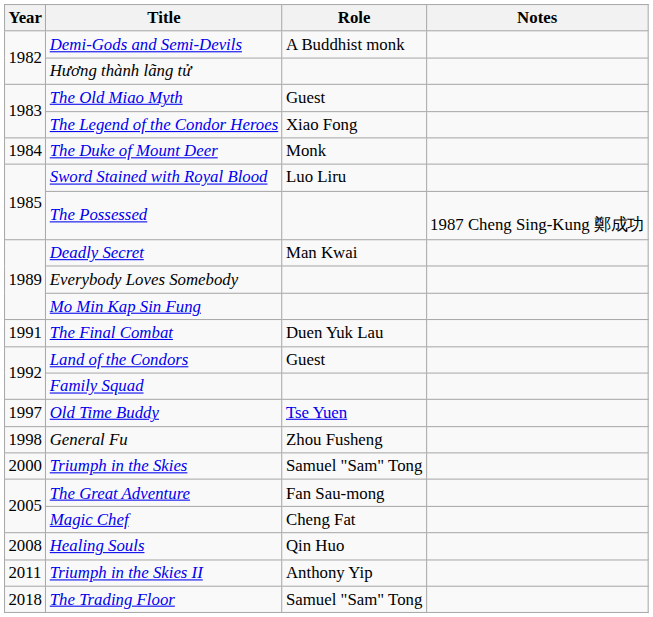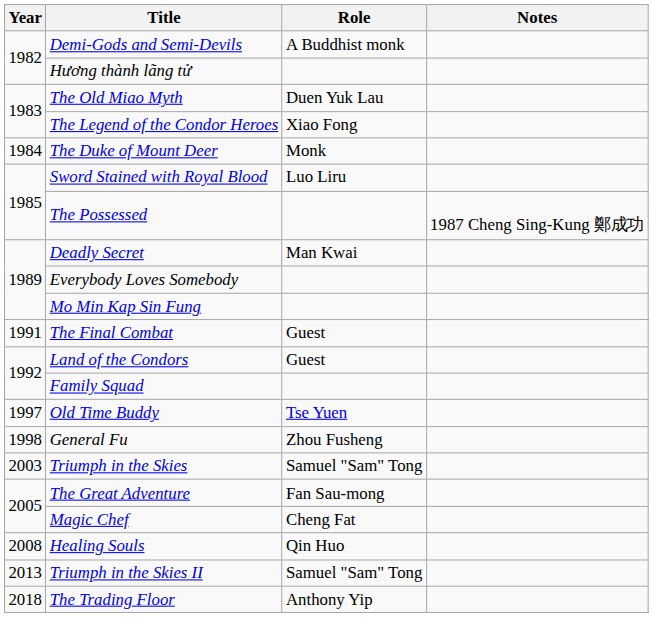(306, 97) Guest -> (335, 97) Duen Yuk Lau
(335, 332) Duen Yuk Lau -> (306, 332) Guest
(25, 466) 2000 -> (25, 466) 2003
(25, 572) 2011 -> (25, 572) 2013
(329, 572) Anthony Yip -> (354, 572) Samuel "Sam" Tong
(354, 599) Samuel "Sam" Tong -> (329, 599) Anthony Yip
